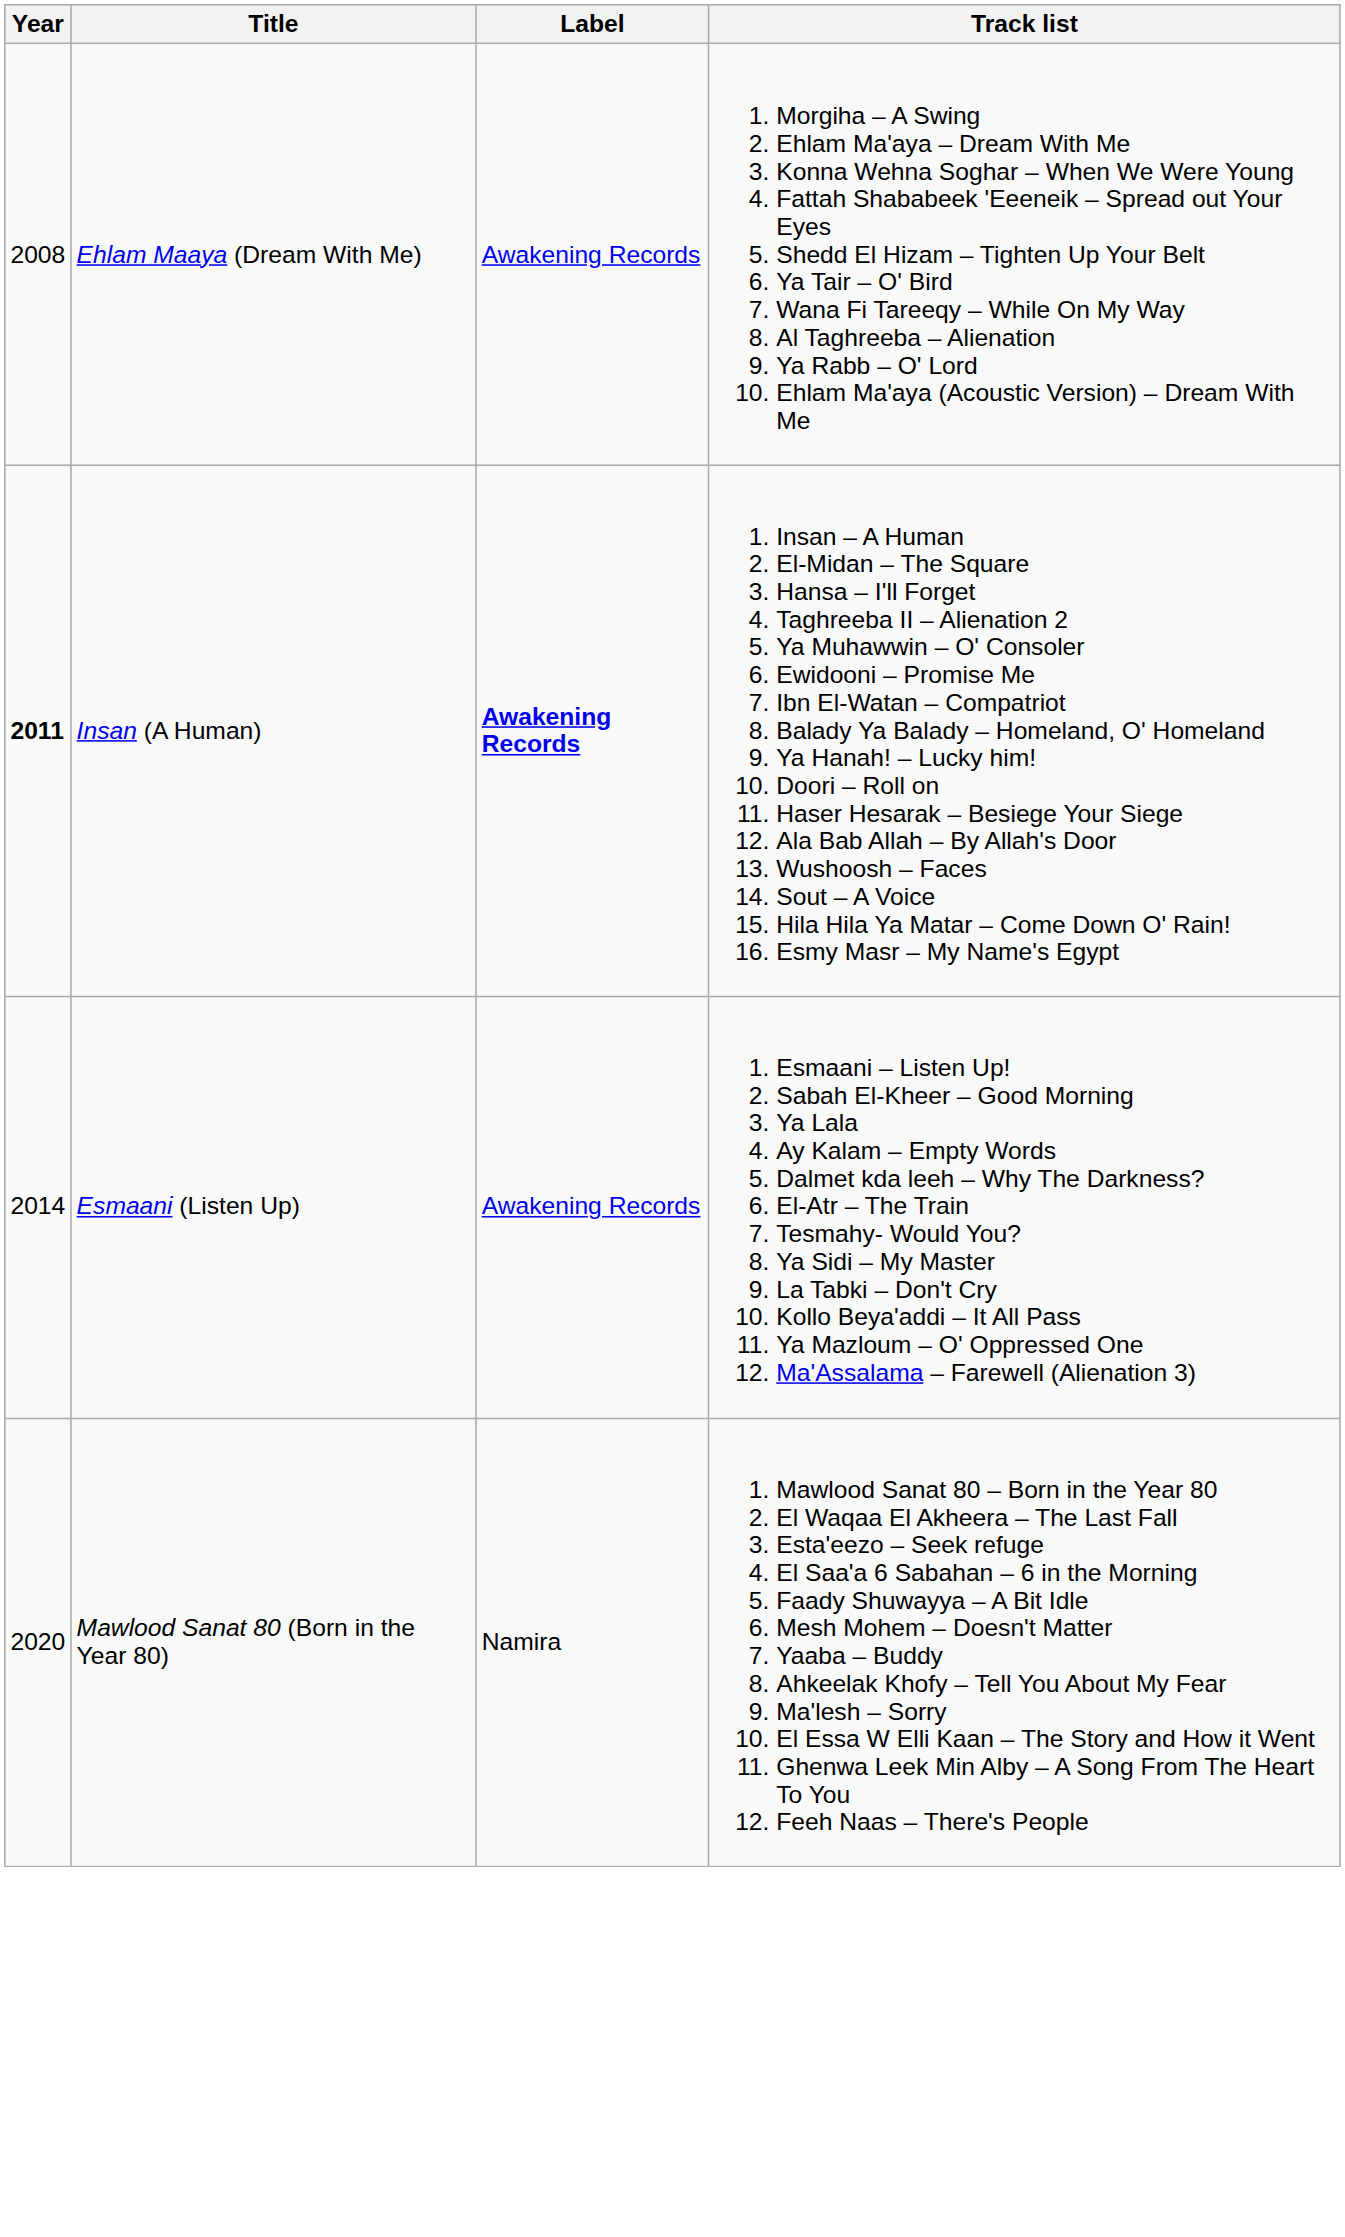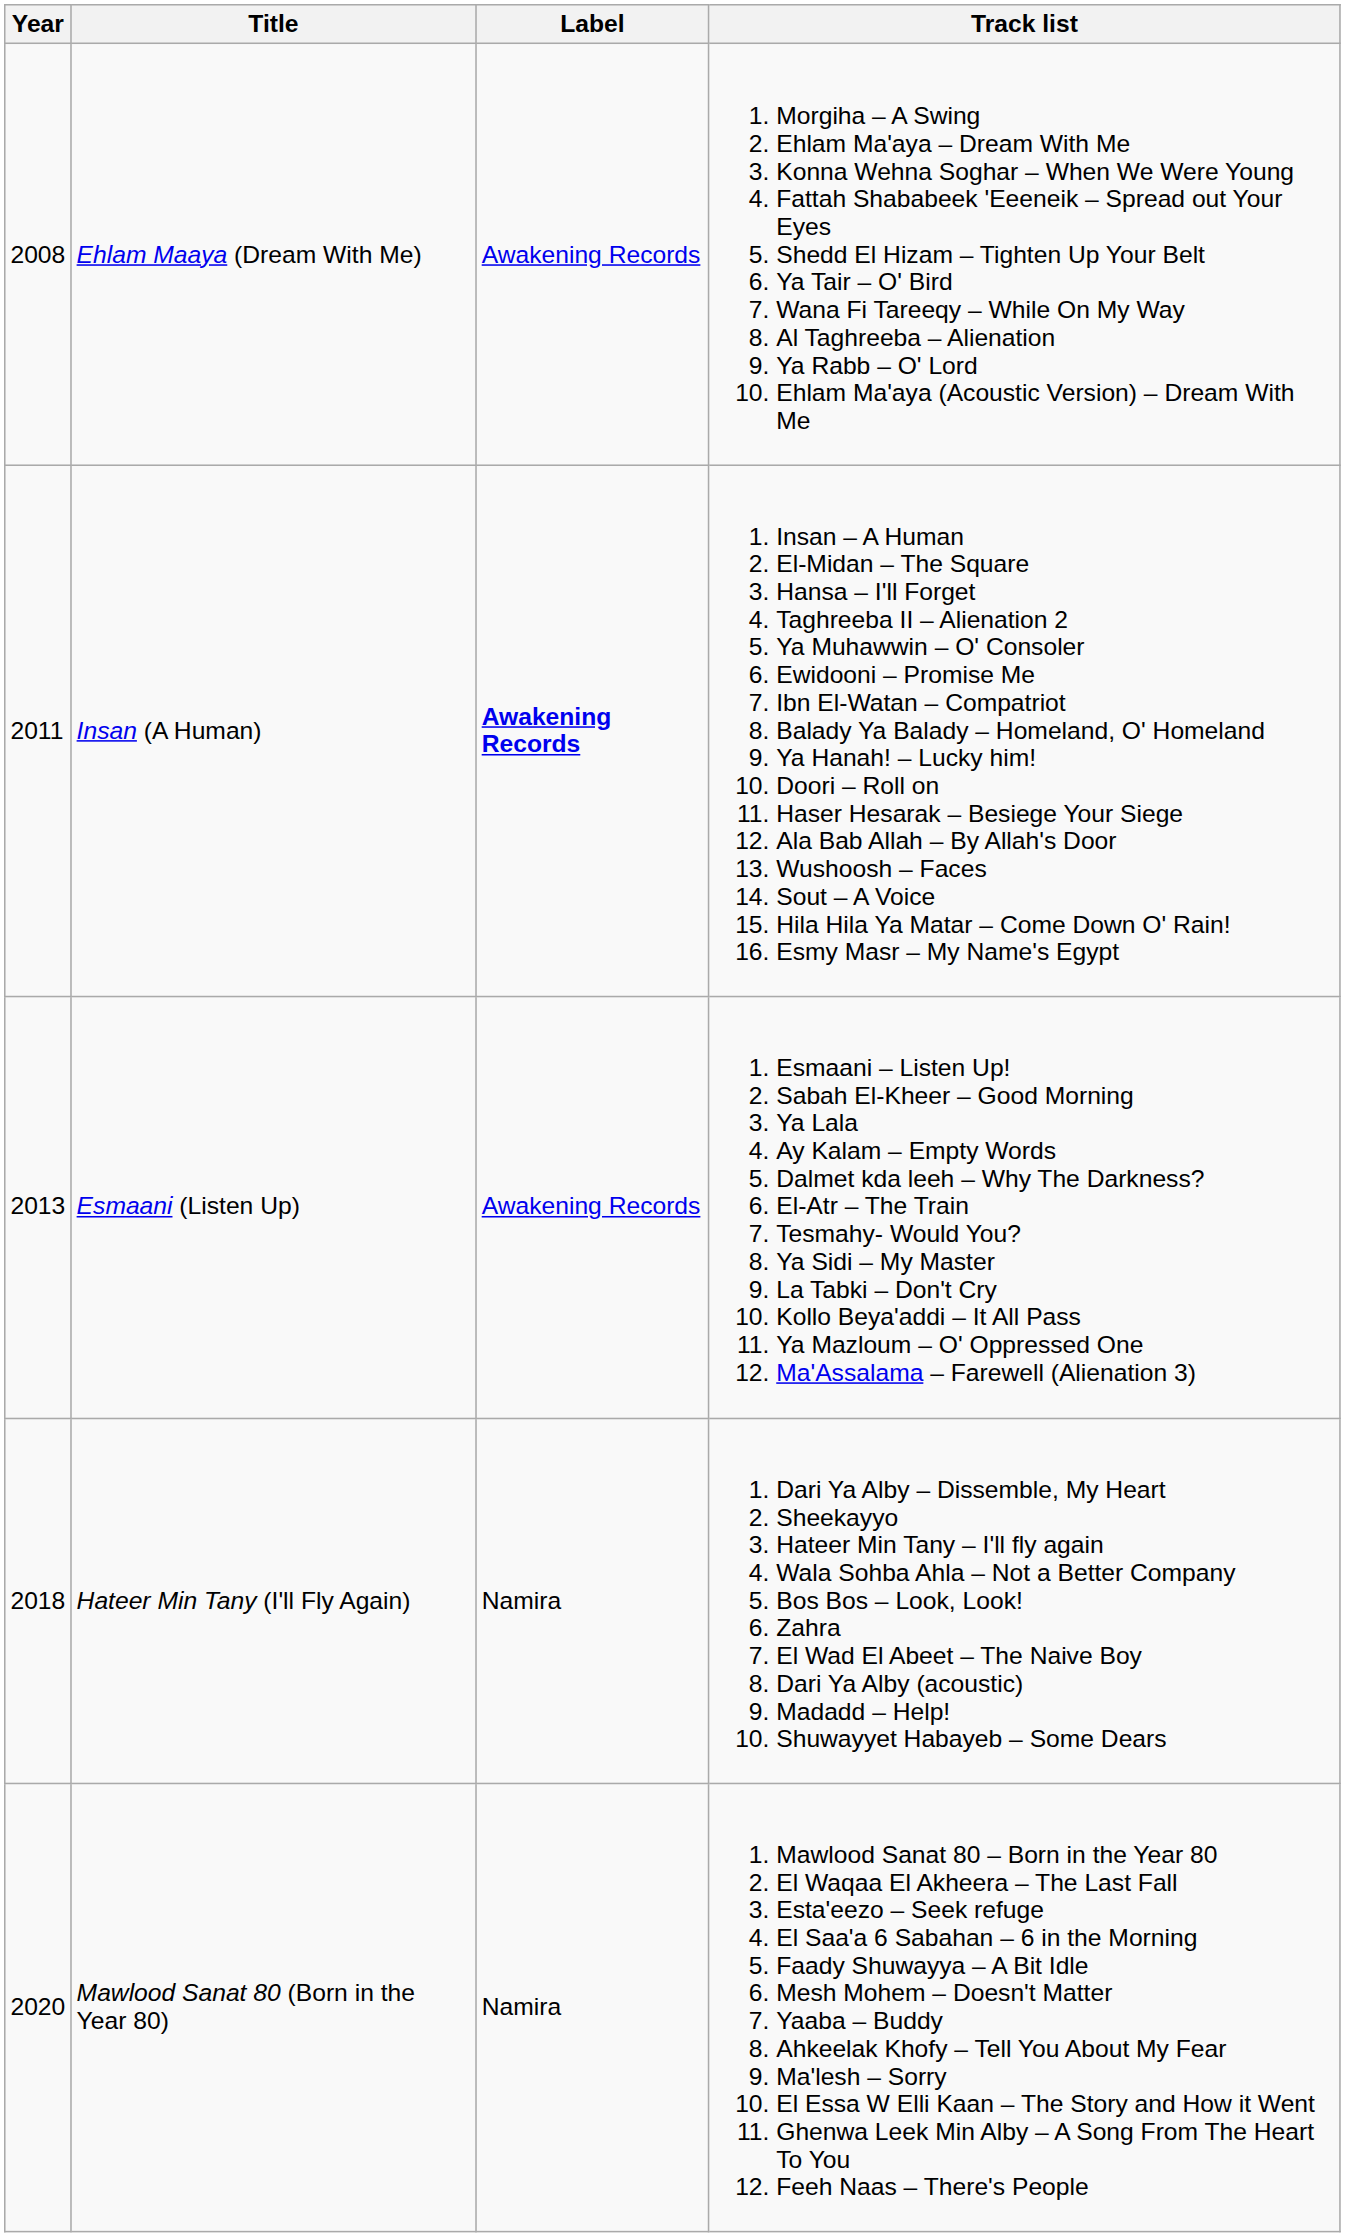(37, 730) bold -> (37, 730) normal
(38, 1206) 2014 -> (38, 1206) 2013
+ row: (244, 1600)
